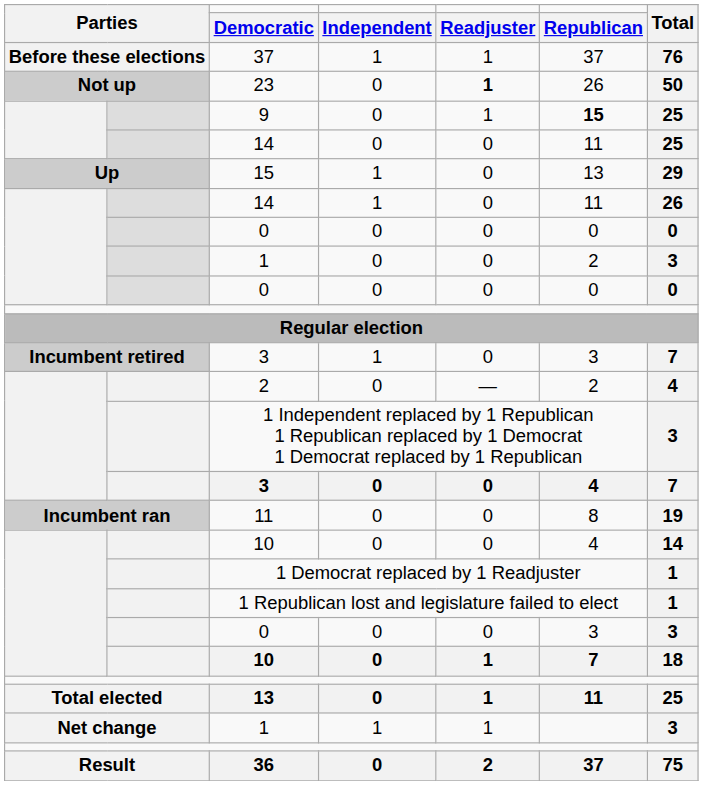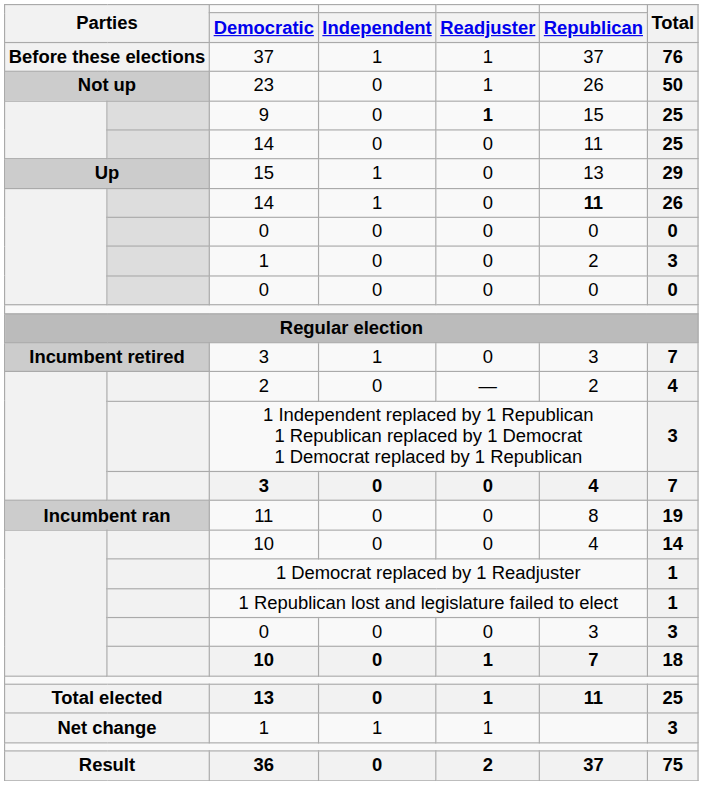(488, 85) bold -> (488, 85) normal
(488, 115) normal -> (488, 115) bold
(593, 115) bold -> (593, 115) normal
(593, 202) normal -> (593, 202) bold
